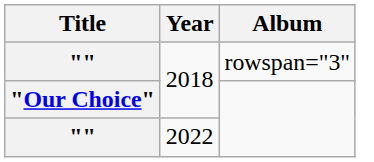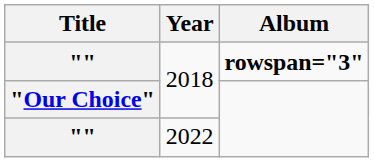(287, 61) normal -> (294, 61) bold
